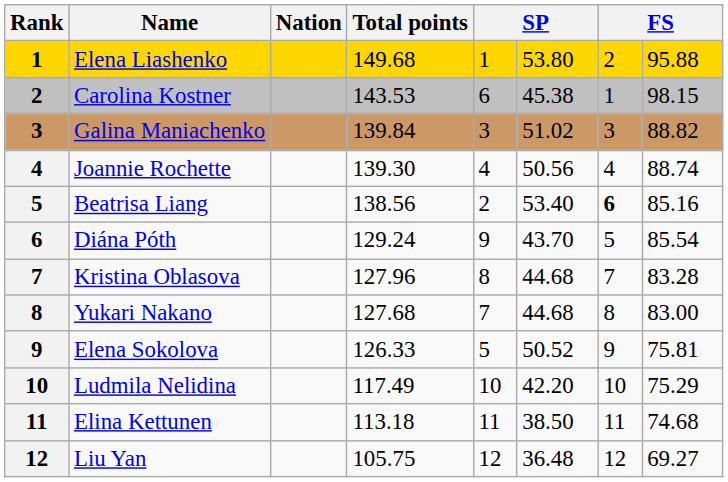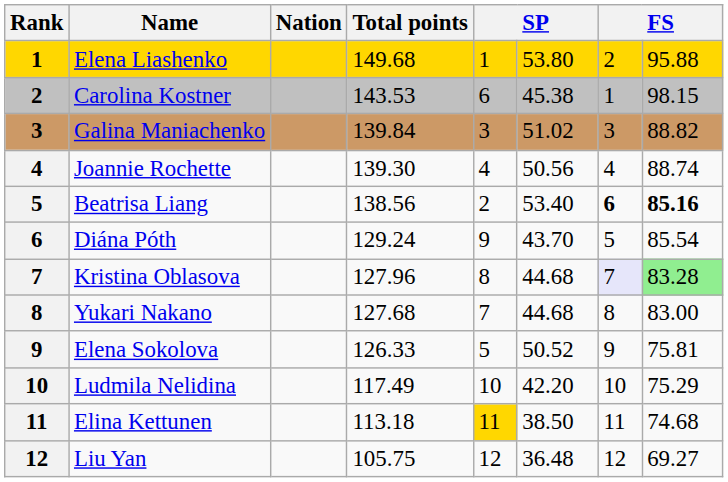(673, 204) normal -> (673, 204) bold
(609, 276) no background -> (609, 276) lavender background
(673, 276) no background -> (673, 276) lightgreen background
(489, 421) no background -> (489, 421) gold background
